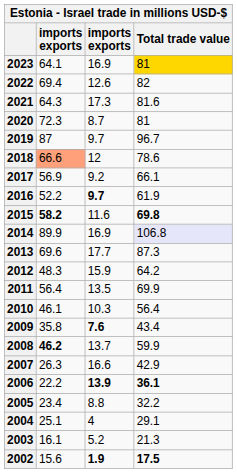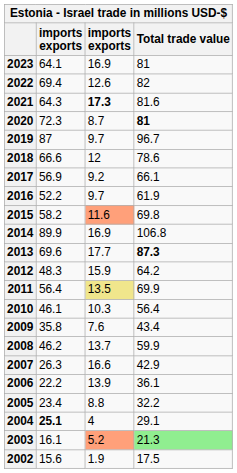(143, 64) gold background -> (143, 64) no background
(99, 102) normal -> (99, 102) bold
(143, 121) normal -> (143, 121) bold
(50, 158) lightsalmon background -> (50, 158) no background
(96, 196) bold -> (96, 196) normal
(50, 214) bold -> (50, 214) normal
(99, 214) no background -> (99, 214) lightsalmon background
(148, 214) bold -> (148, 214) normal
(151, 233) lavender background -> (151, 233) no background
(148, 252) normal -> (148, 252) bold
(99, 290) no background -> (99, 290) khaki background
(96, 327) bold -> (96, 327) normal
(50, 346) bold -> (50, 346) normal
(99, 383) bold -> (99, 383) normal
(148, 383) bold -> (148, 383) normal
(50, 421) normal -> (50, 421) bold
(96, 440) no background -> (96, 440) lightsalmon background
(148, 440) no background -> (148, 440) lightgreen background
(96, 459) bold -> (96, 459) normal
(148, 459) bold -> (148, 459) normal
